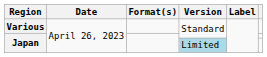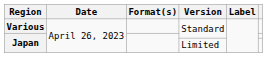(200, 45) lightblue background -> (200, 45) no background
